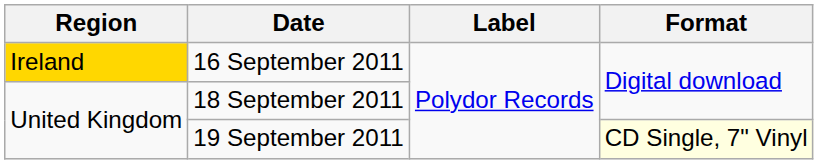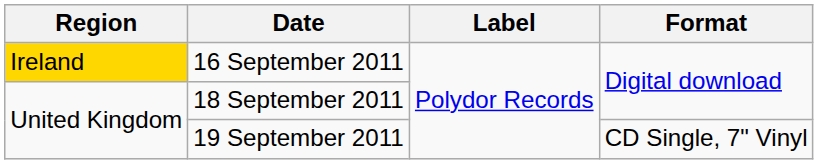(706, 138) lightyellow background -> (706, 138) no background
